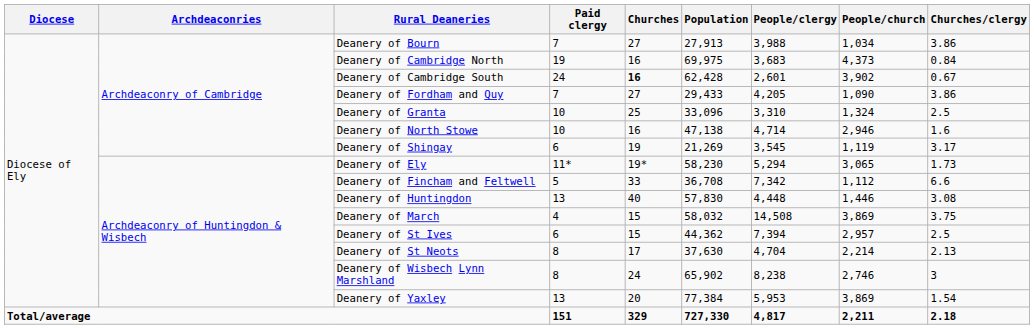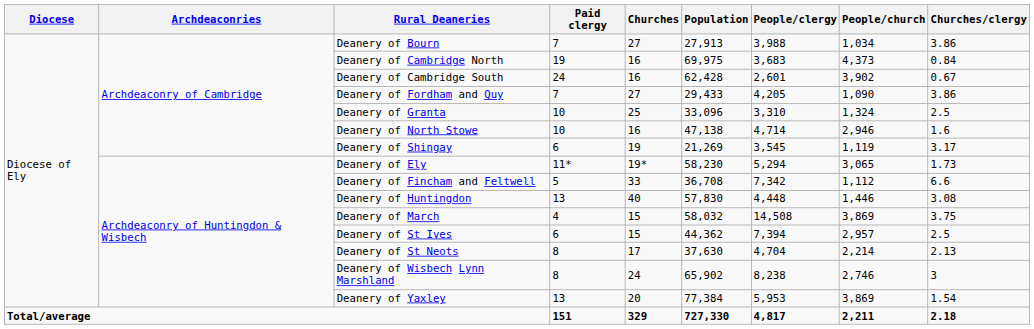(634, 78) bold -> (634, 78) normal
